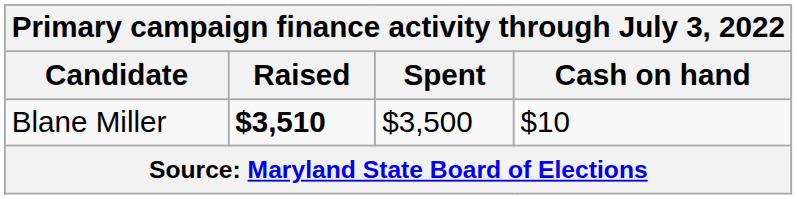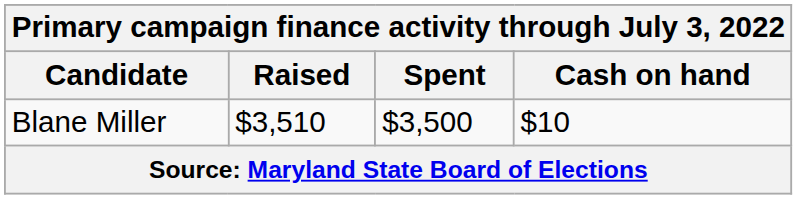(280, 121) bold -> (280, 121) normal
